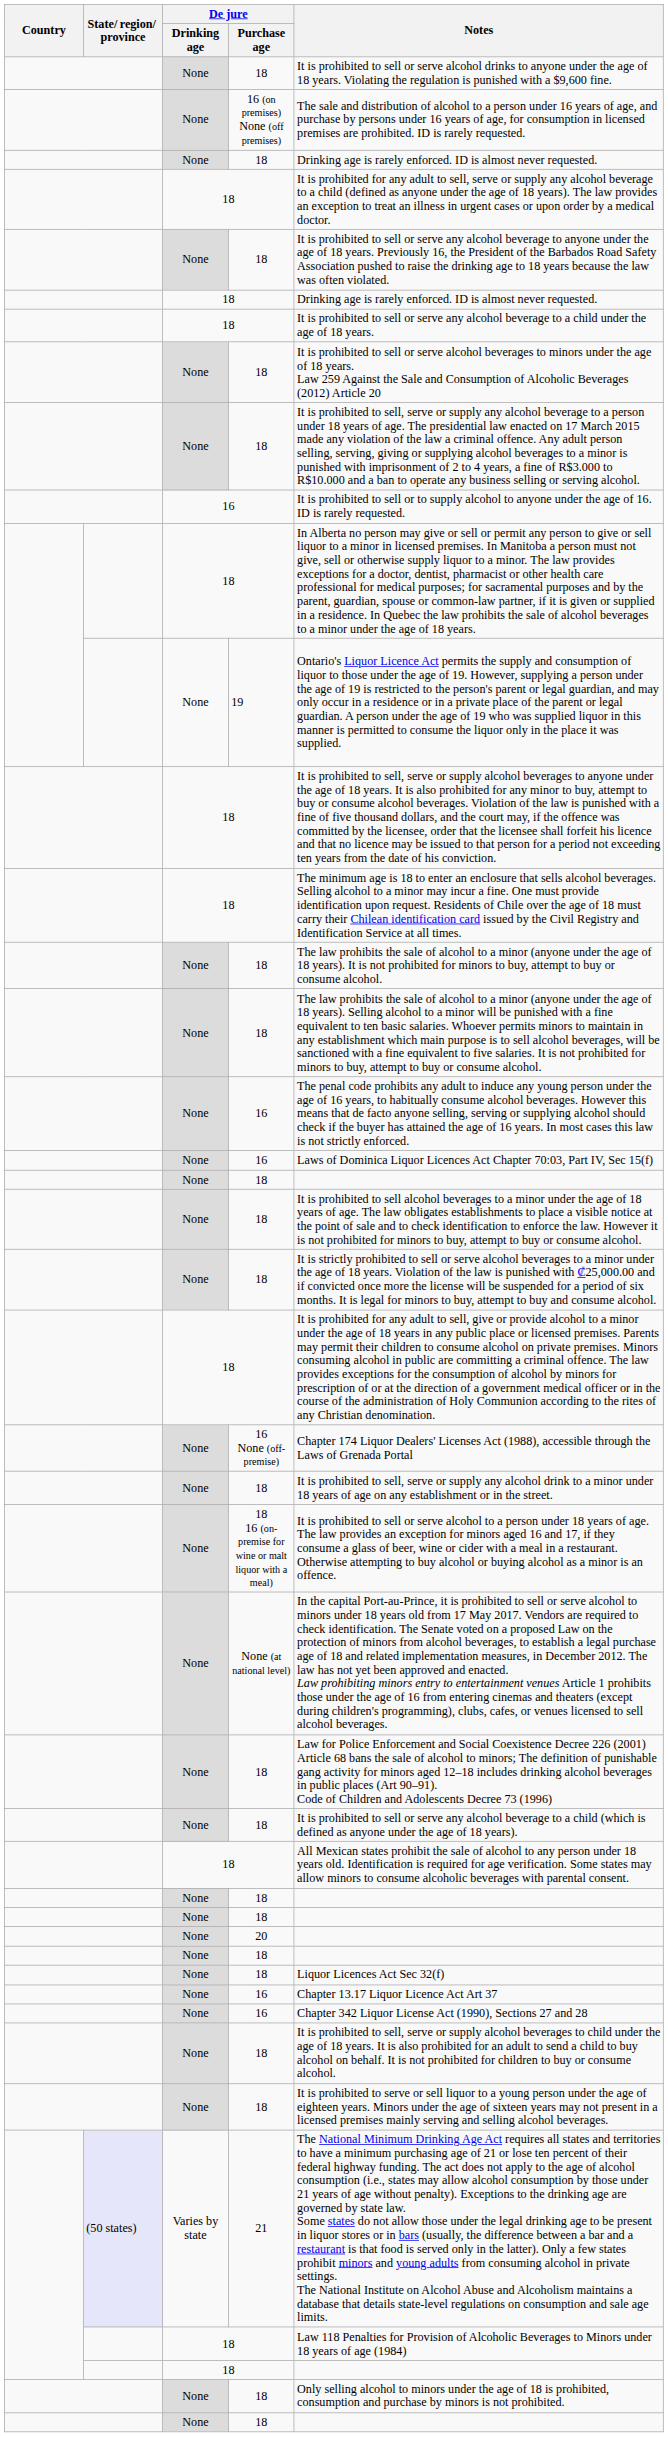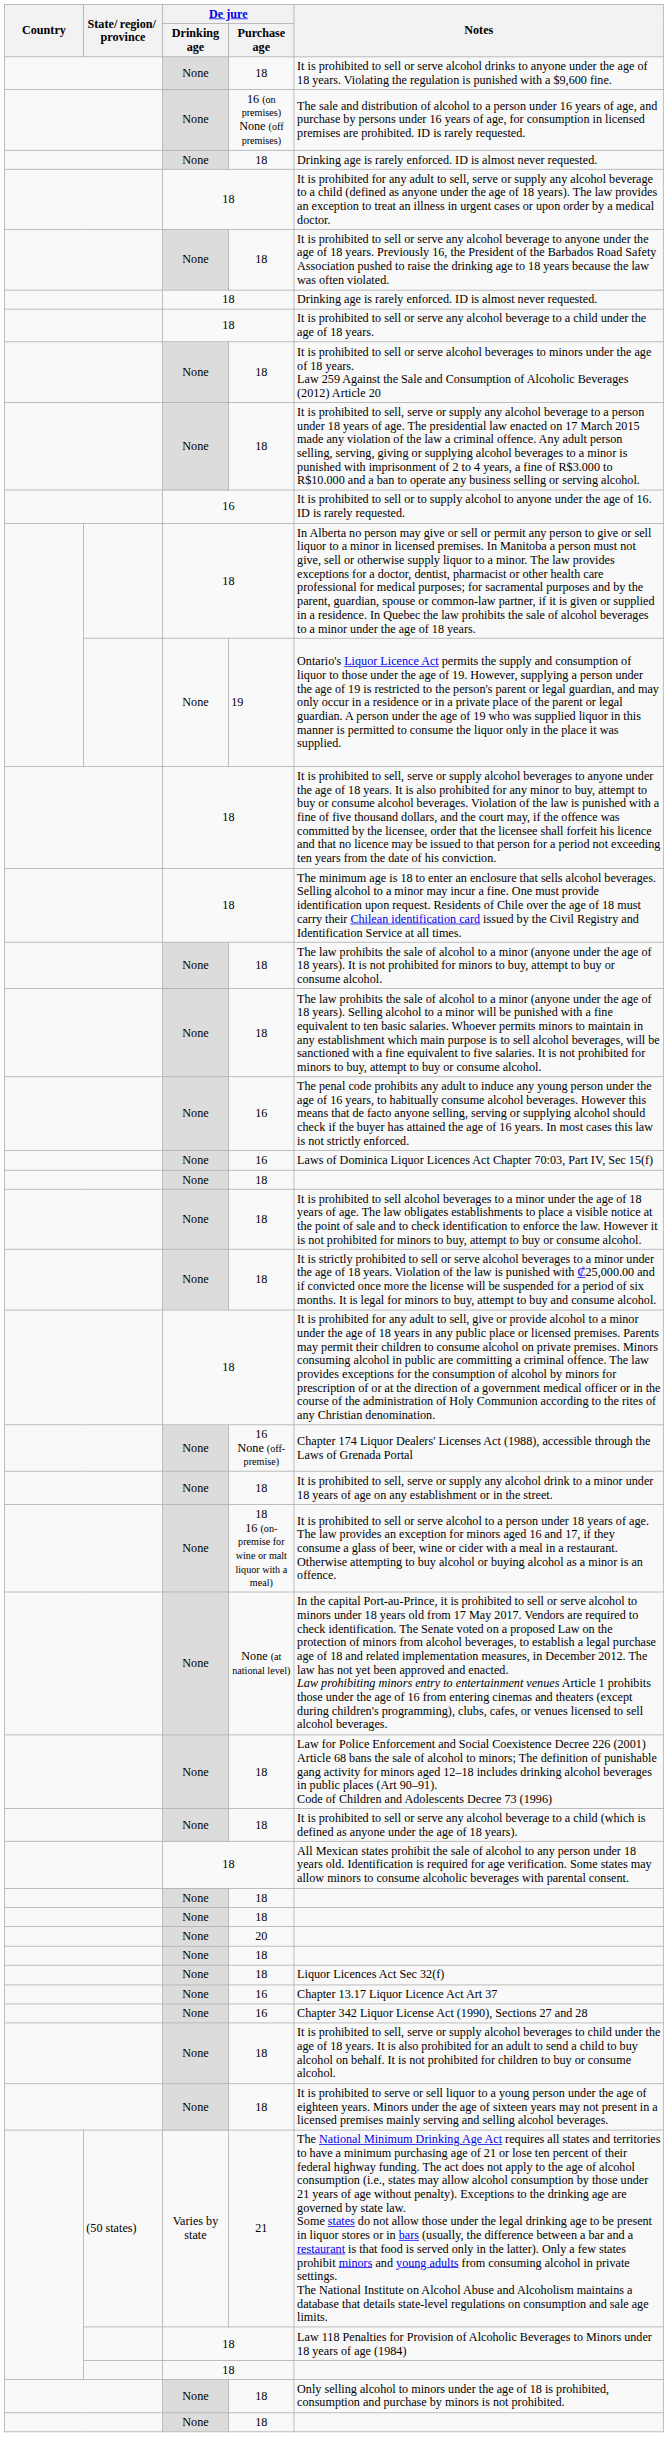(111, 2228) lavender background -> (111, 2228) no background
